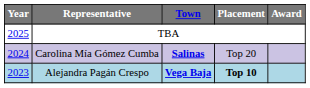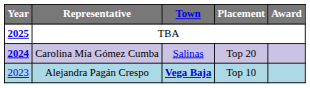(18, 33) normal -> (18, 33) bold
(18, 53) normal -> (18, 53) bold
(188, 53) bold -> (188, 53) normal
(241, 73) bold -> (241, 73) normal
